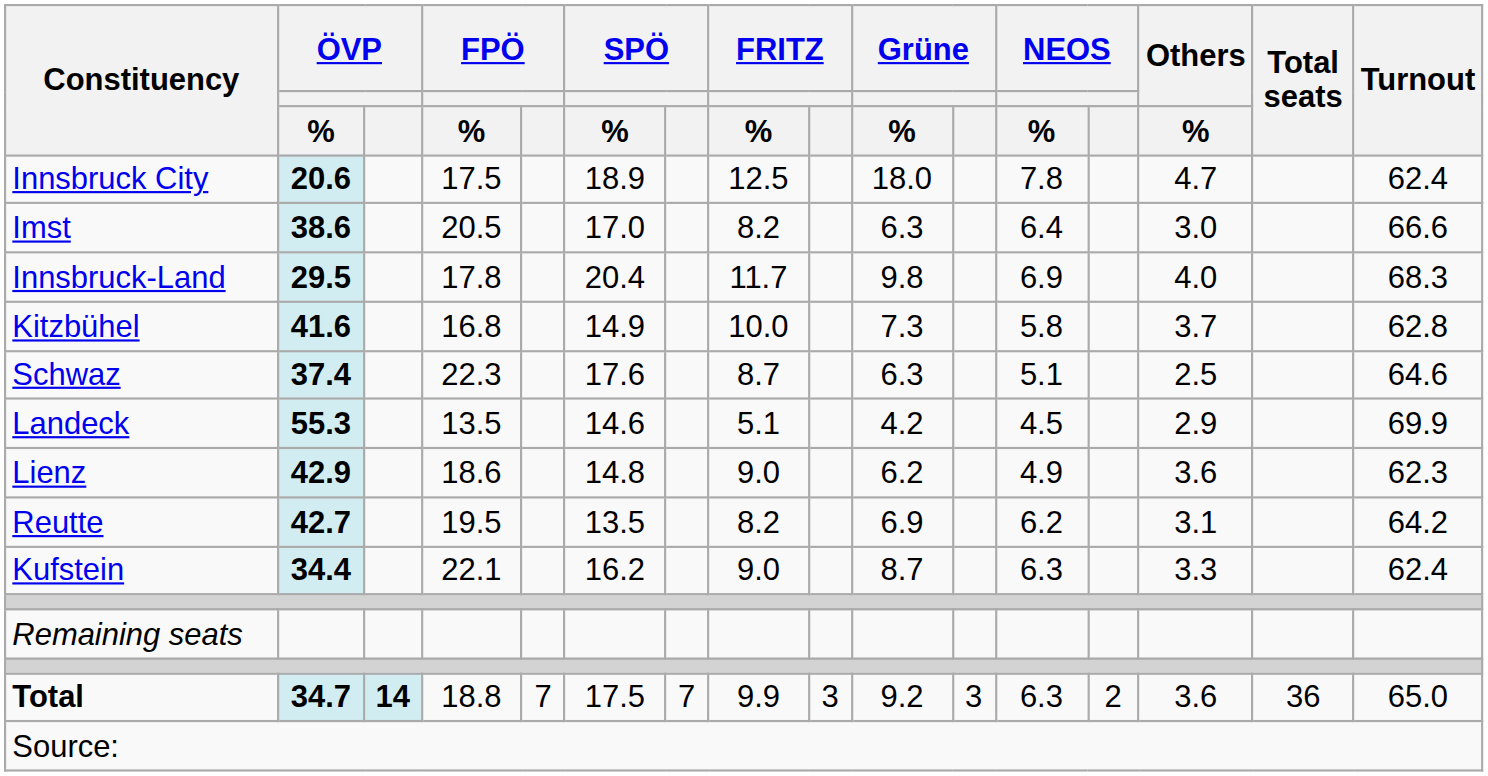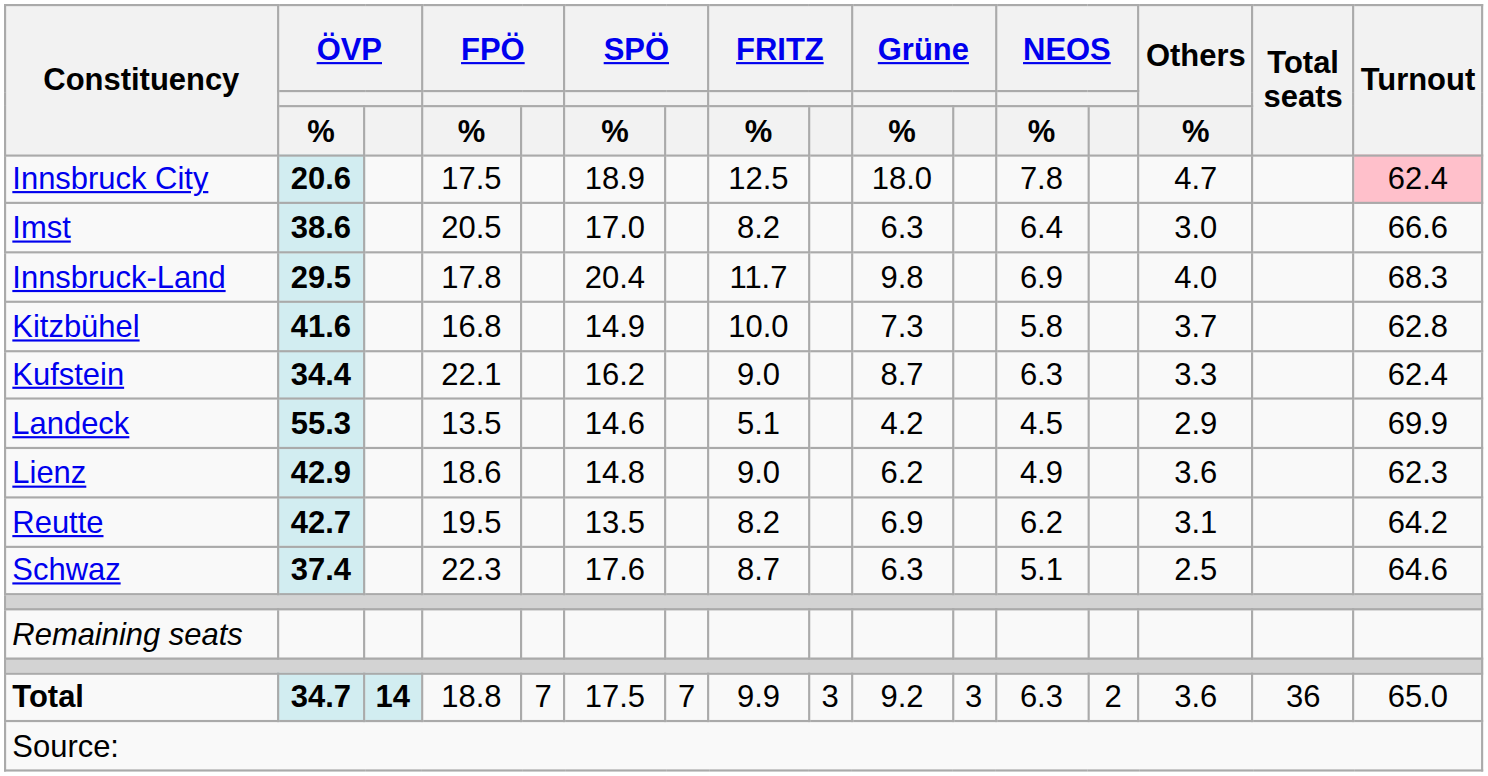(1418, 179) no background -> (1418, 179) pink background
rows swapped: (68, 571) <-> (67, 375)
